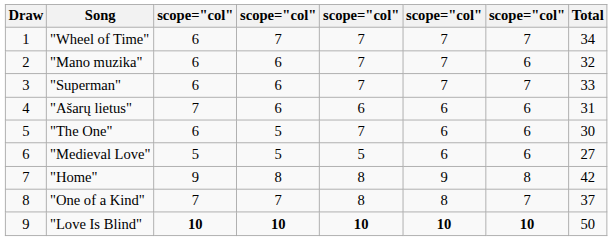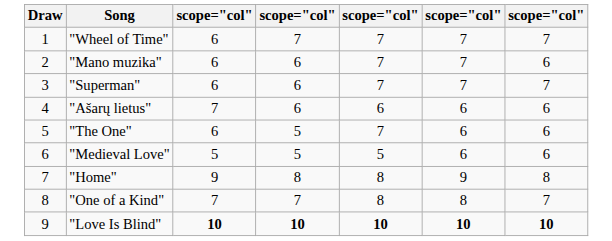- column: (588, 16)
